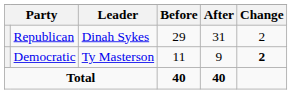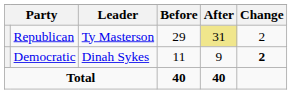(115, 36) Dinah Sykes -> (118, 36) Ty Masterson
(219, 36) no background -> (219, 36) khaki background
(118, 57) Ty Masterson -> (115, 57) Dinah Sykes
